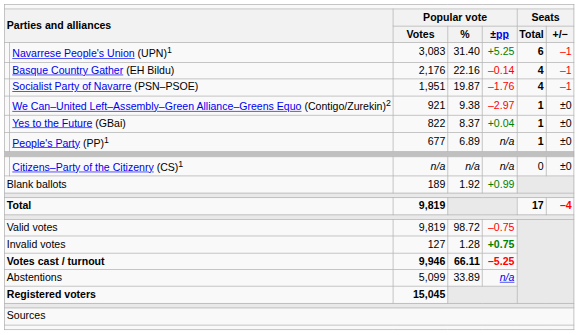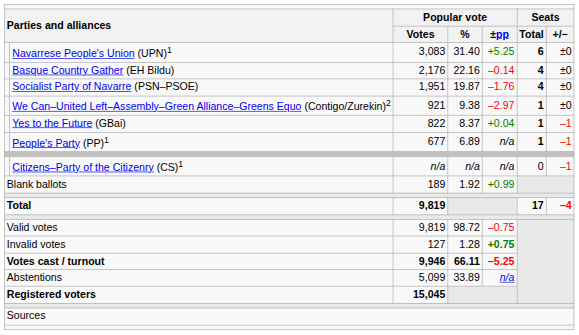(566, 52) –1 -> (566, 52) ±0
(566, 70) –1 -> (566, 70) ±0
(566, 87) –1 -> (566, 87) ±0
(566, 123) ±0 -> (566, 123) –1
(566, 142) ±0 -> (566, 142) –1
(566, 166) ±0 -> (566, 166) –1
